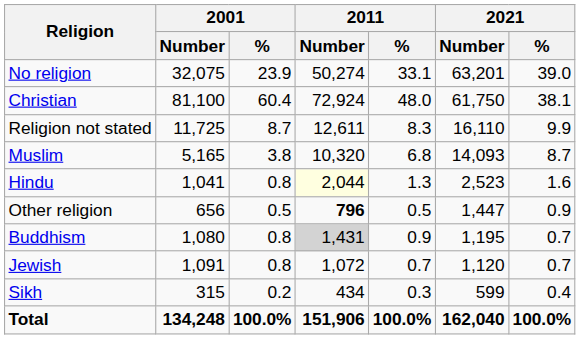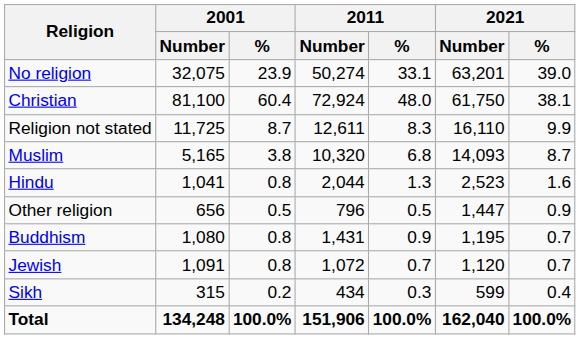(343, 182) lightyellow background -> (343, 182) no background
(350, 210) bold -> (350, 210) normal
(343, 237) lightgrey background -> (343, 237) no background
